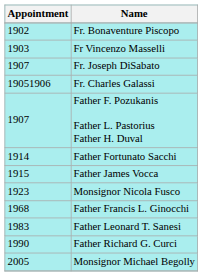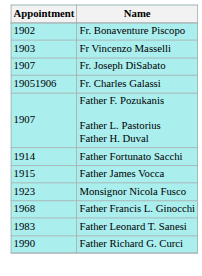- row: (134, 261)
